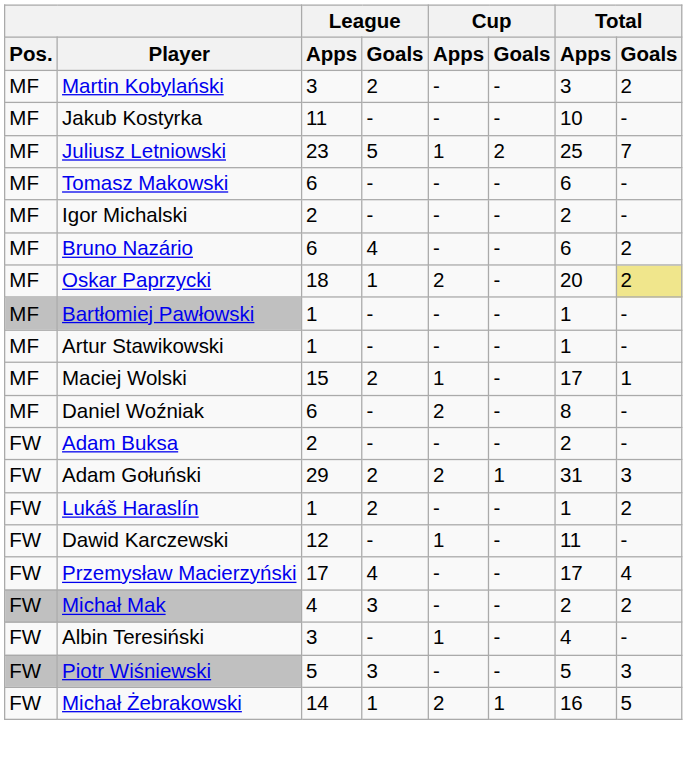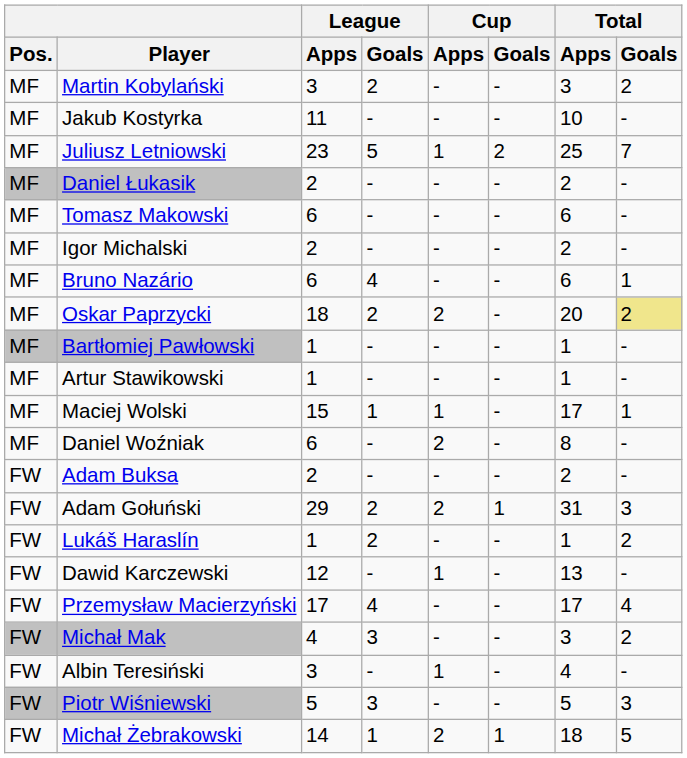+ row: (129, 183)
(626, 248) 2 -> (626, 281) 1
(372, 281) 1 -> (372, 313) 2
(372, 378) 2 -> (372, 410) 1
(571, 540) 11 -> (571, 573) 13
(566, 605) 2 -> (566, 638) 3
(571, 703) 16 -> (571, 735) 18
